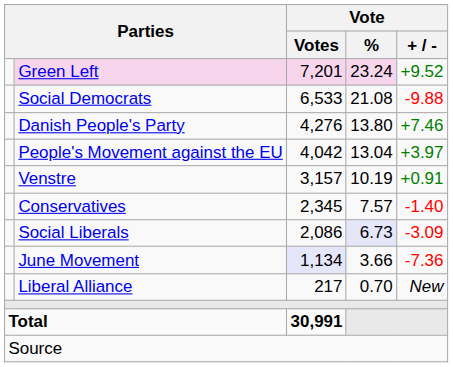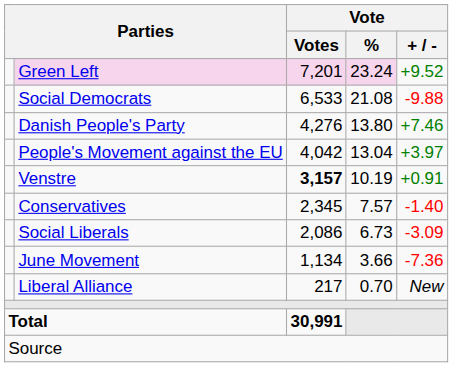(321, 179) normal -> (321, 179) bold
(376, 233) lavender background -> (376, 233) no background
(321, 260) lavender background -> (321, 260) no background
